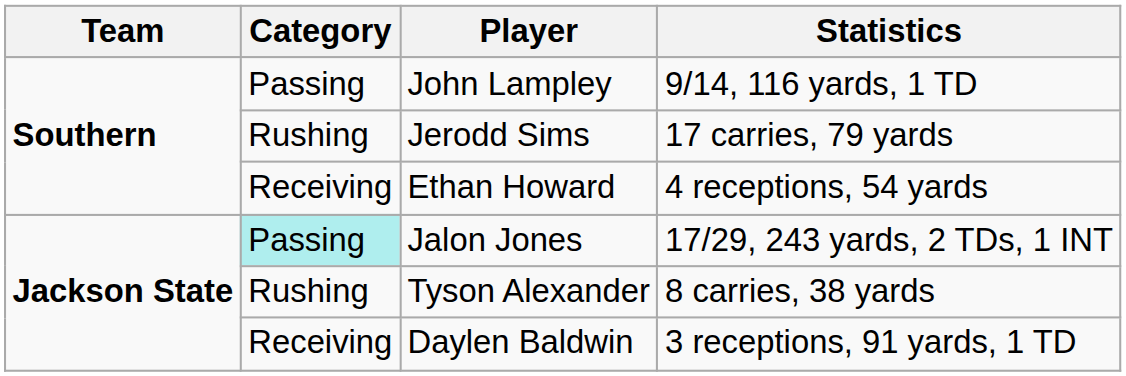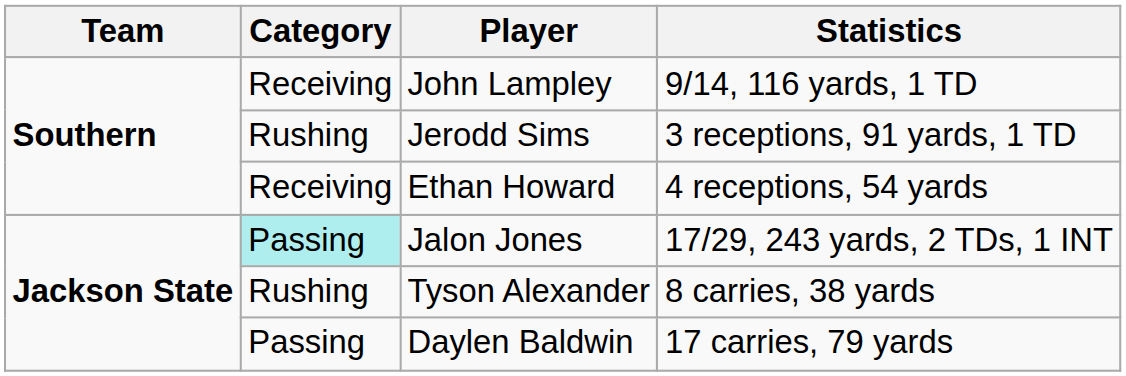(307, 83) Passing -> (320, 83) Receiving
(809, 135) 17 carries, 79 yards -> (871, 135) 3 receptions, 91 yards, 1 TD
(320, 343) Receiving -> (307, 343) Passing
(871, 343) 3 receptions, 91 yards, 1 TD -> (809, 343) 17 carries, 79 yards
